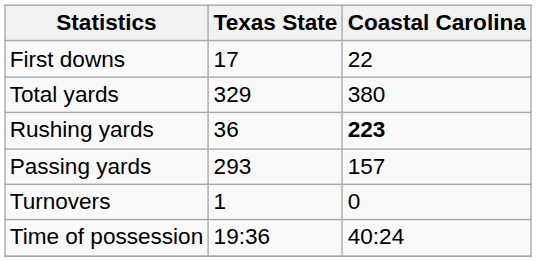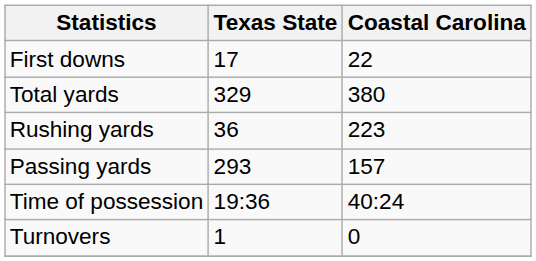(367, 130) bold -> (367, 130) normal
rows swapped: (60, 201) <-> (106, 237)
